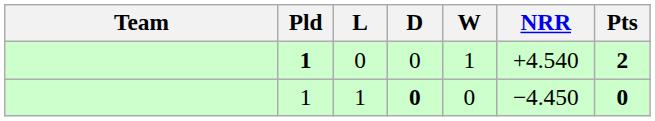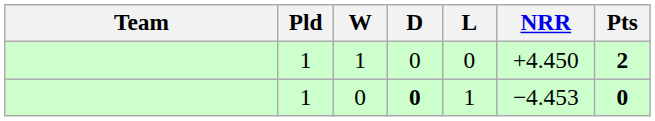columns swapped: (469, 23) <-> (360, 23)
(306, 60) bold -> (306, 60) normal
(546, 60) +4.540 -> (546, 60) +4.450
(546, 97) −4.450 -> (546, 97) −4.453
